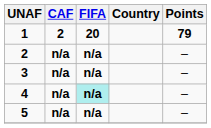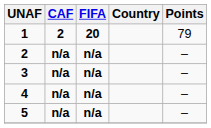(185, 34) bold -> (185, 34) normal
(93, 93) paleturquoise background -> (93, 93) no background
